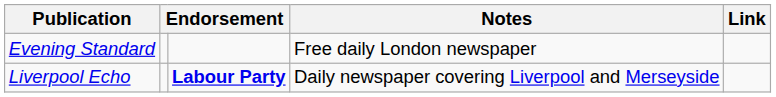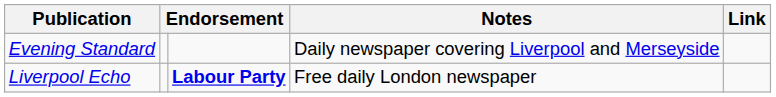(415, 48) Free daily London newspaper -> (507, 48) Daily newspaper covering Liverpool and Merseyside
(507, 77) Daily newspaper covering Liverpool and Merseyside -> (415, 77) Free daily London newspaper
